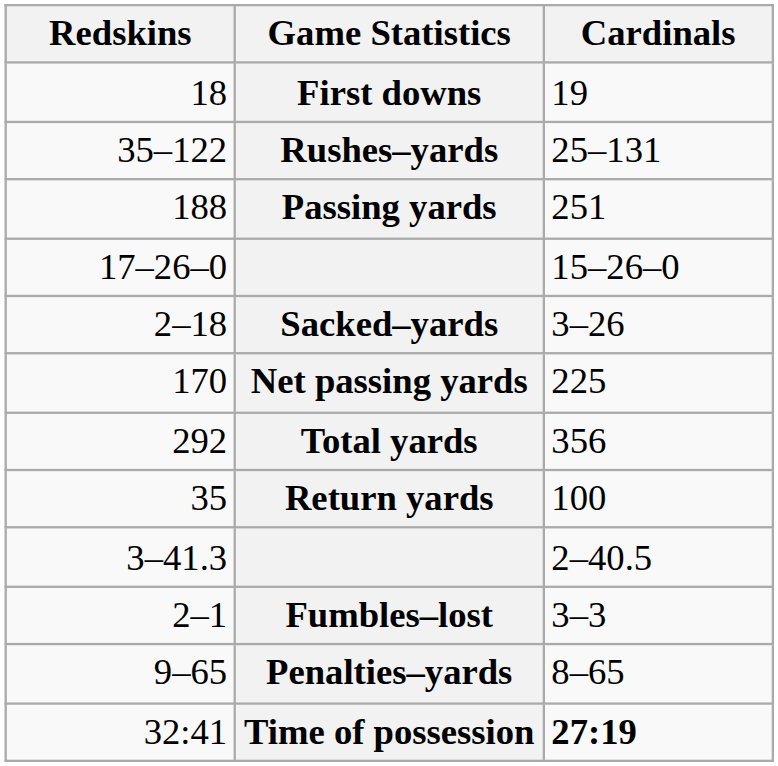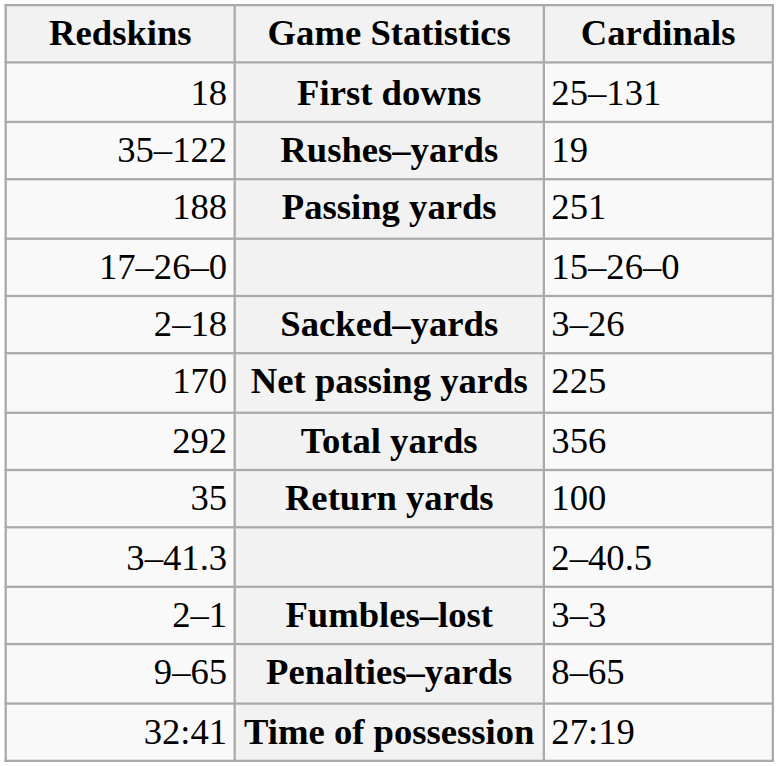(570, 91) 19 -> (606, 91) 25–131
(606, 149) 25–131 -> (570, 149) 19
(594, 730) bold -> (593, 730) normal
